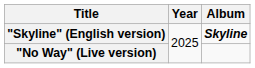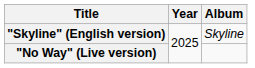(226, 33) bold -> (224, 33) normal
